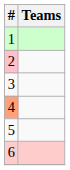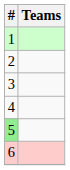(11, 61) pink background -> (11, 61) no background
(11, 107) lightsalmon background -> (11, 107) no background
(11, 130) no background -> (11, 130) lightgreen background
